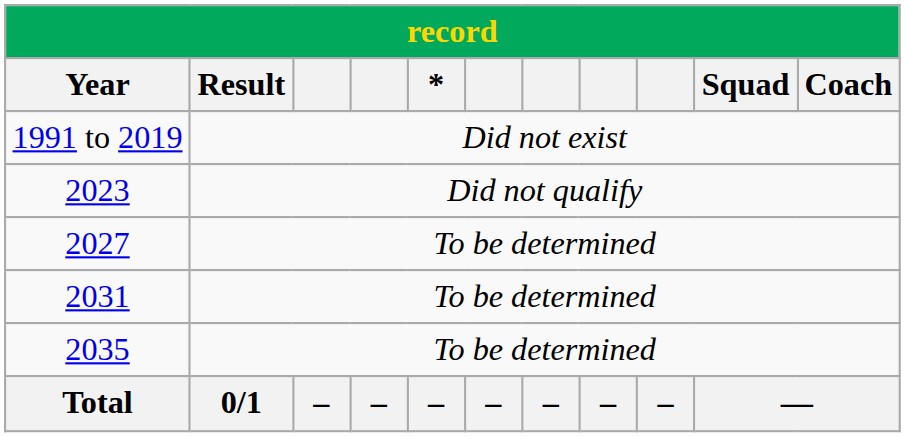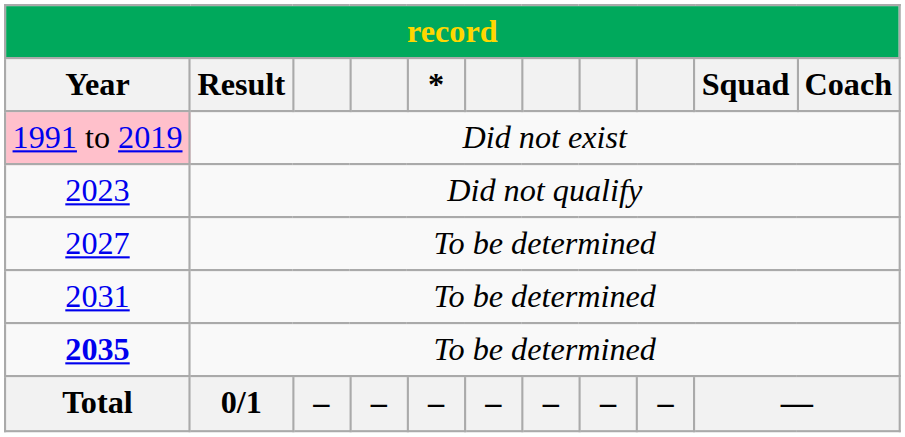(98, 137) no background -> (98, 137) pink background
(98, 350) normal -> (98, 350) bold
